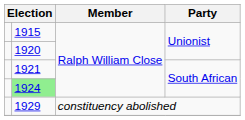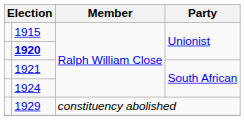(27, 50) normal -> (27, 50) bold
(27, 87) lightgreen background -> (27, 87) no background
